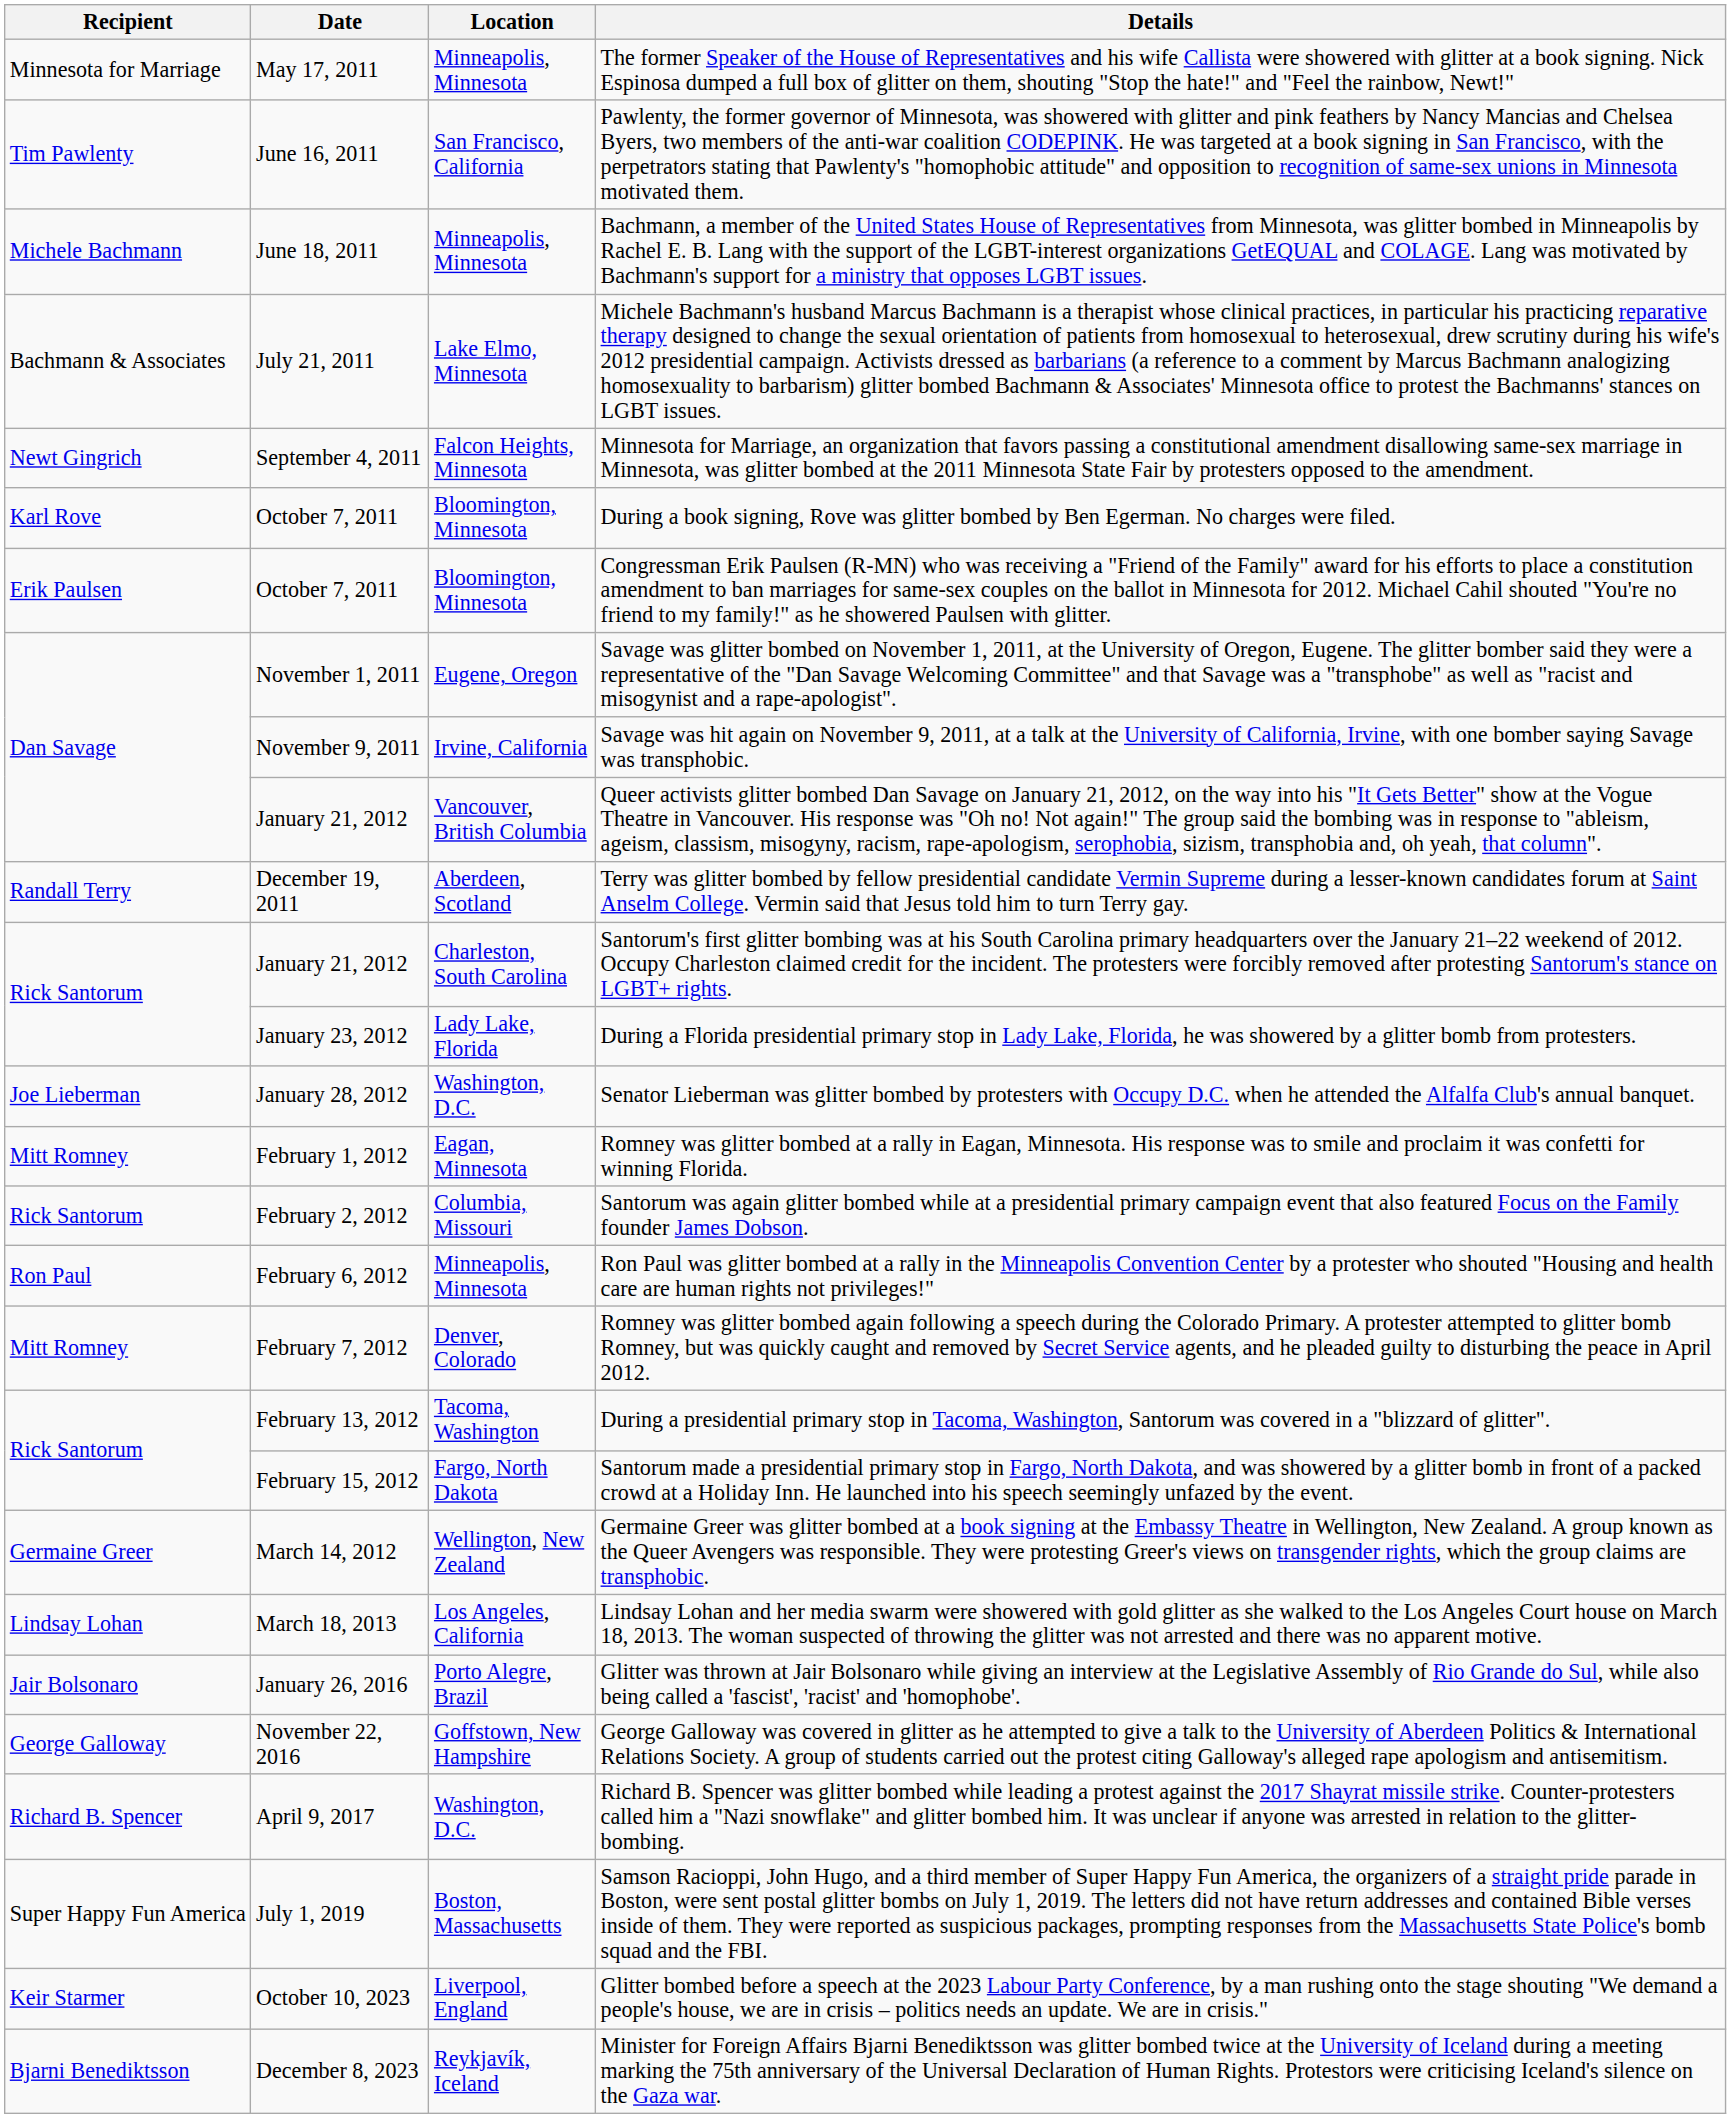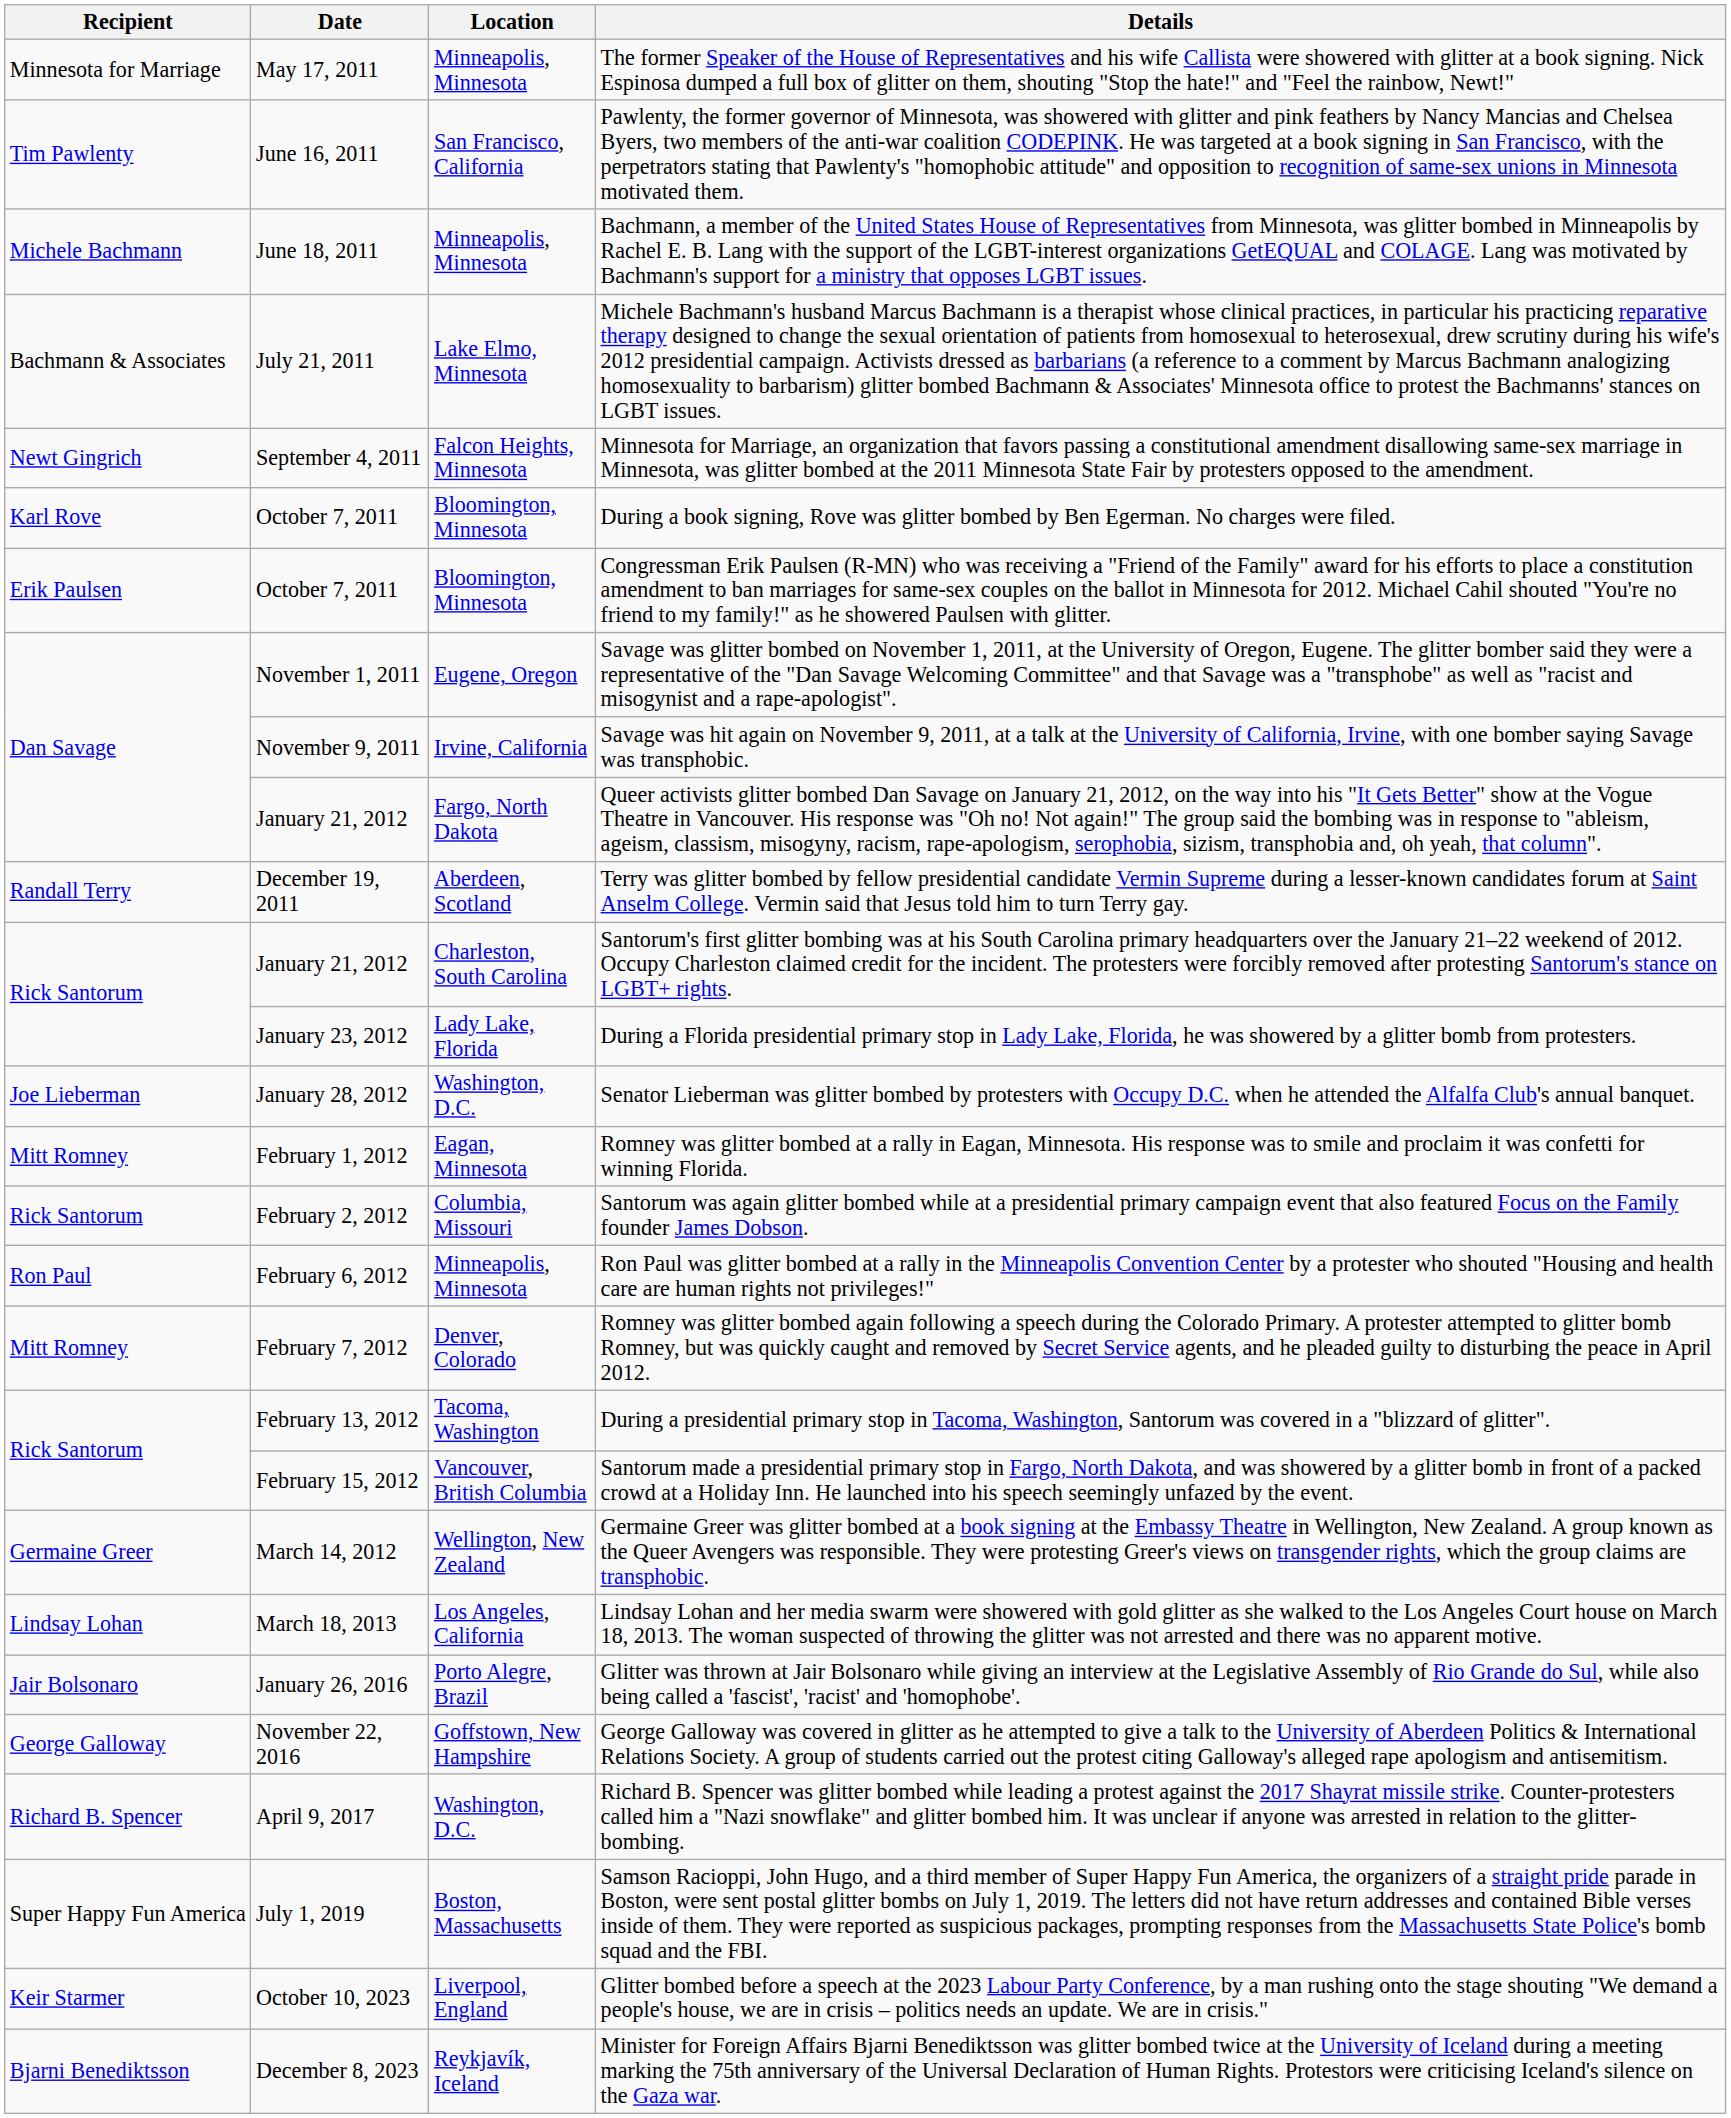(510, 819) Vancouver, British Columbia -> (491, 819) Fargo, North Dakota
(491, 1479) Fargo, North Dakota -> (510, 1479) Vancouver, British Columbia
